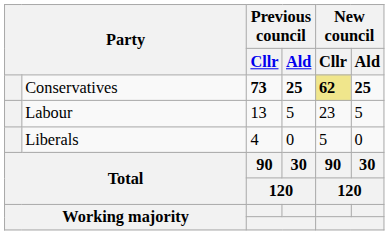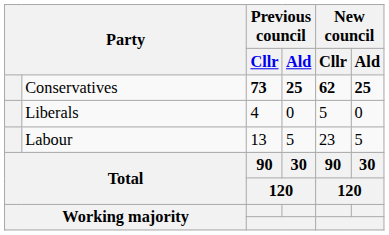(327, 87) khaki background -> (327, 87) no background
rows swapped: (49, 113) <-> (52, 139)
